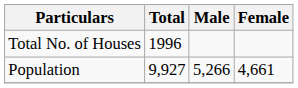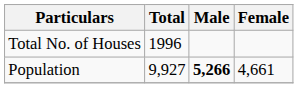(212, 69) normal -> (212, 69) bold
